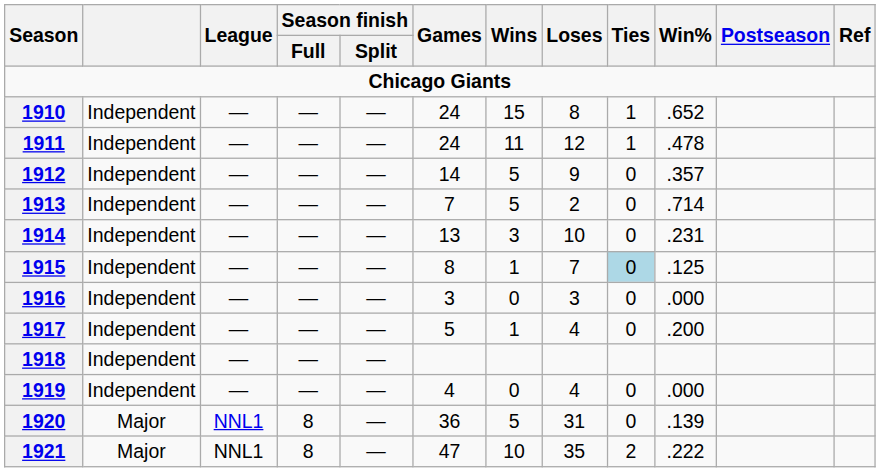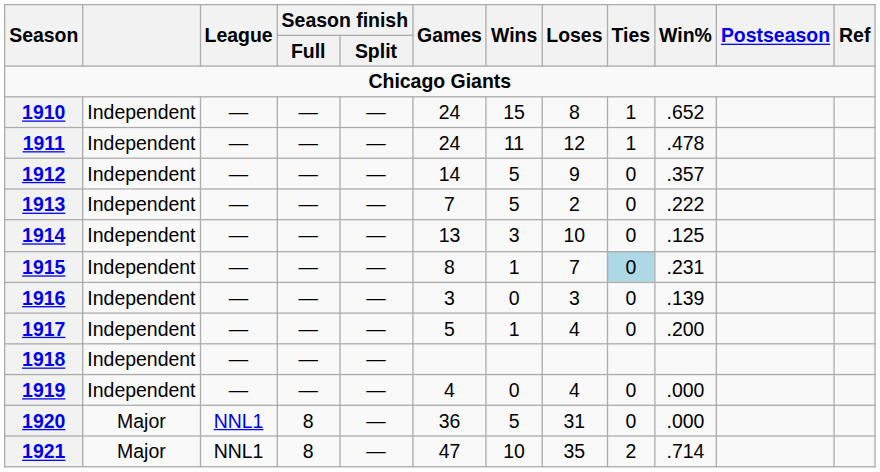(685, 205) .714 -> (685, 205) .222
(685, 236) .231 -> (685, 236) .125
(685, 267) .125 -> (685, 267) .231
(685, 297) .000 -> (685, 297) .139
(685, 421) .139 -> (685, 421) .000
(685, 451) .222 -> (685, 451) .714
